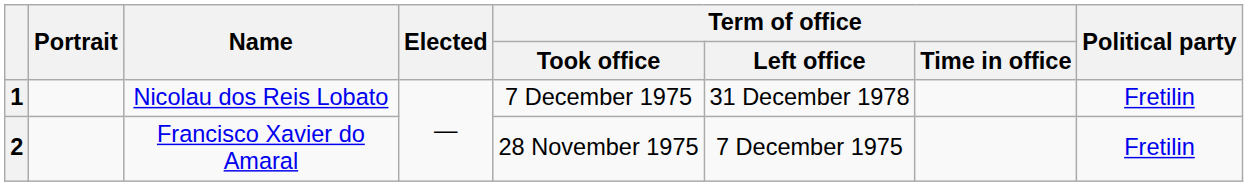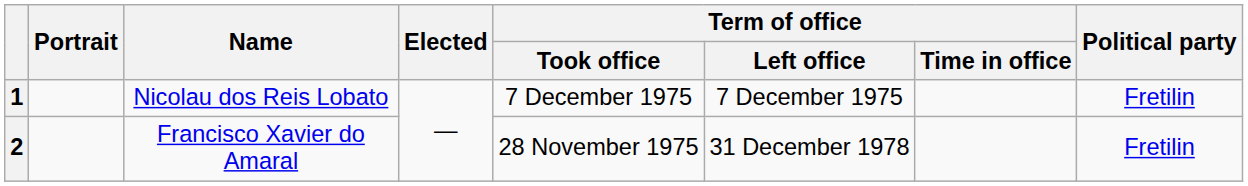(809, 97) 31 December 1978 -> (809, 97) 7 December 1975
(809, 148) 7 December 1975 -> (809, 148) 31 December 1978
